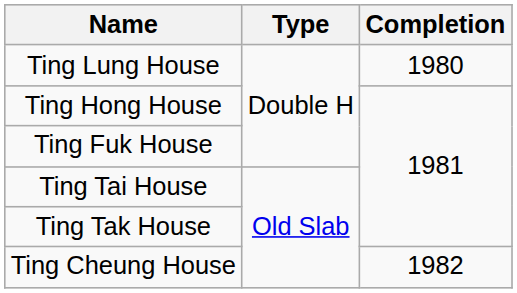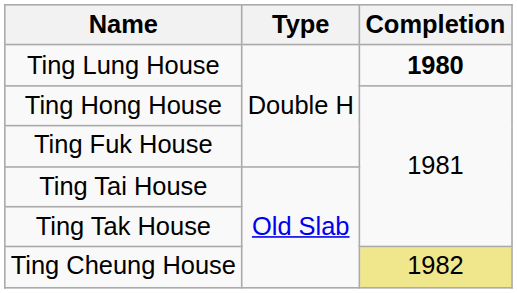(435, 65) normal -> (435, 65) bold
(435, 266) no background -> (435, 266) khaki background
